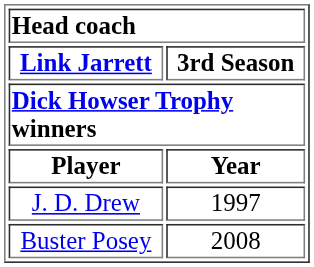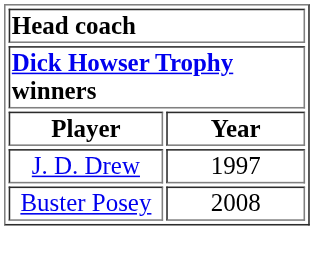- row: (86, 62)
